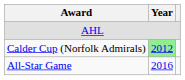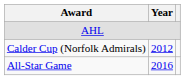(162, 48) lightgreen background -> (162, 48) no background
